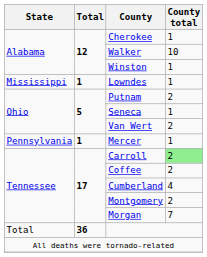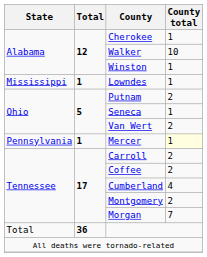(170, 141) no background -> (170, 141) lightyellow background
(170, 156) lightgreen background -> (170, 156) no background
